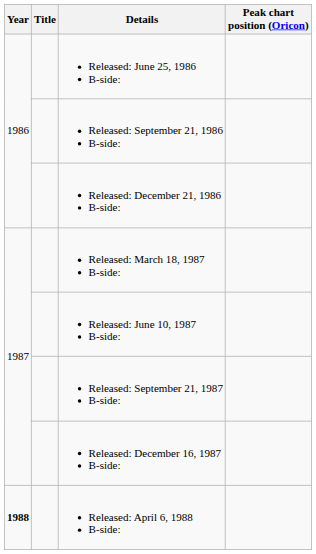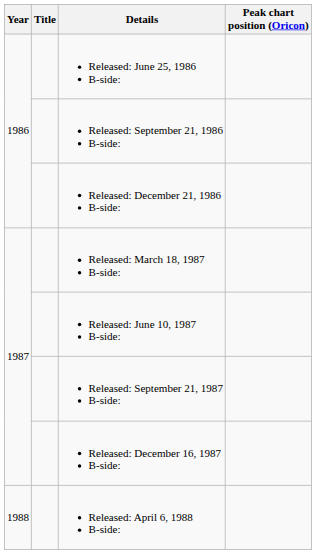(18, 517) bold -> (18, 517) normal
